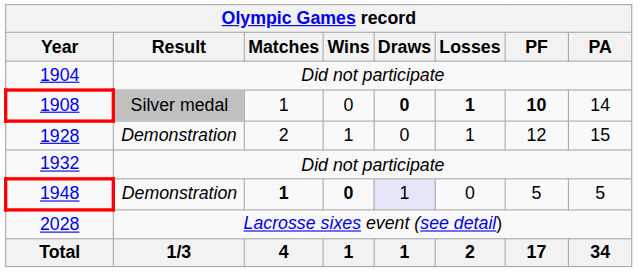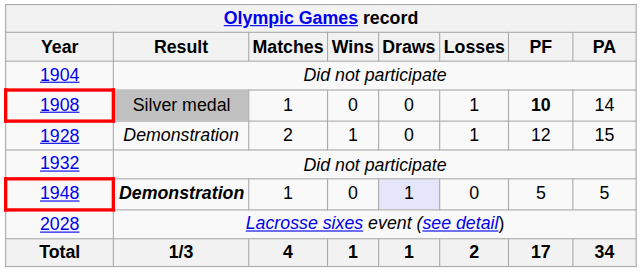(405, 105) bold -> (409, 105) normal
(470, 105) bold -> (474, 105) normal
(179, 194) normal -> (182, 194) bold
(284, 194) bold -> (288, 194) normal
(349, 194) bold -> (353, 194) normal
